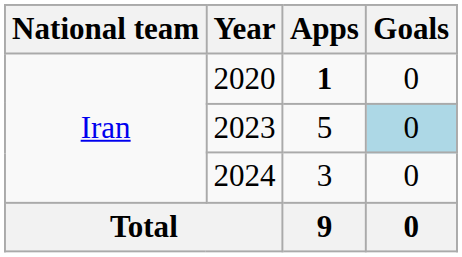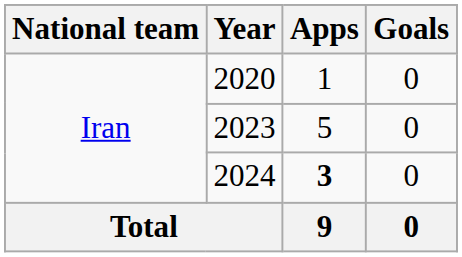(324, 78) bold -> (324, 78) normal
(411, 127) lightblue background -> (411, 127) no background
(324, 176) normal -> (324, 176) bold
